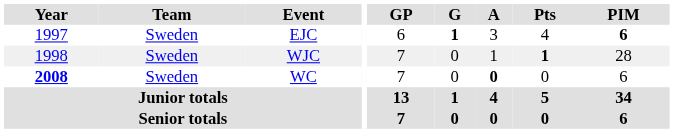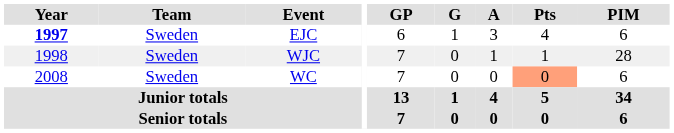(51, 35) normal -> (51, 35) bold
(455, 35) bold -> (455, 35) normal
(624, 35) bold -> (624, 35) normal
(545, 55) bold -> (545, 55) normal
(51, 76) bold -> (51, 76) normal
(494, 76) bold -> (494, 76) normal
(545, 76) no background -> (545, 76) lightsalmon background
